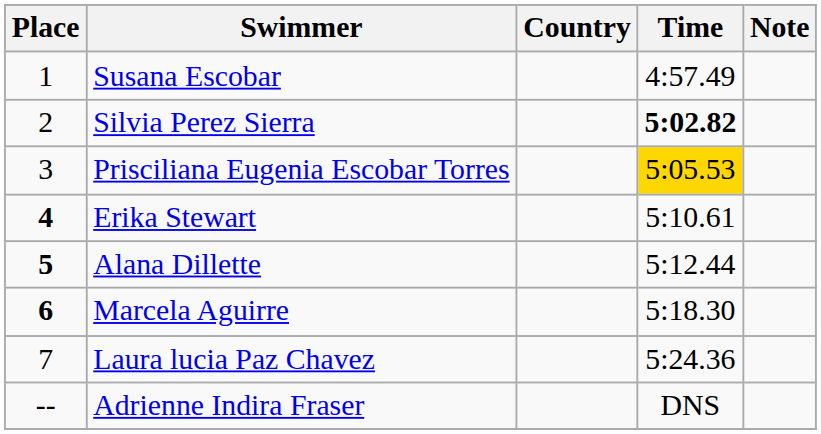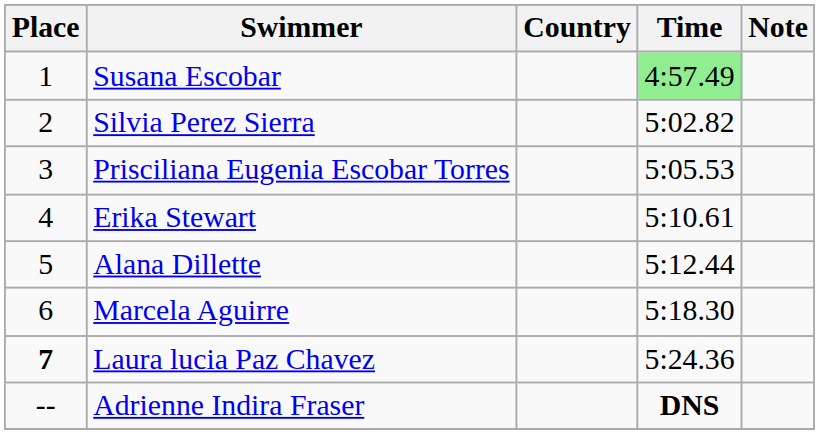(690, 75) no background -> (690, 75) lightgreen background
(690, 122) bold -> (690, 122) normal
(690, 169) gold background -> (690, 169) no background
(46, 216) bold -> (46, 216) normal
(46, 264) bold -> (46, 264) normal
(46, 311) bold -> (46, 311) normal
(46, 358) normal -> (46, 358) bold
(690, 405) normal -> (690, 405) bold
